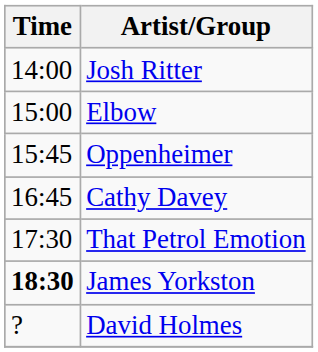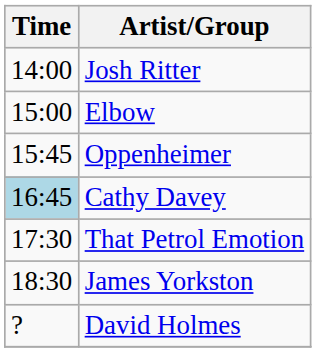(42, 197) no background -> (42, 197) lightblue background
(42, 282) bold -> (42, 282) normal
